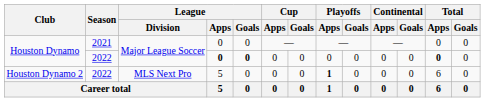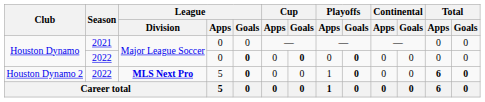(220, 58) bold -> (220, 58) normal
(302, 58) normal -> (302, 58) bold
(357, 58) normal -> (357, 58) bold
(438, 58) bold -> (438, 58) normal
(163, 74) normal -> (163, 74) bold
(247, 74) normal -> (247, 74) bold
(329, 74) bold -> (329, 74) normal
(357, 74) normal -> (357, 74) bold
(438, 74) normal -> (438, 74) bold
(466, 74) normal -> (466, 74) bold
